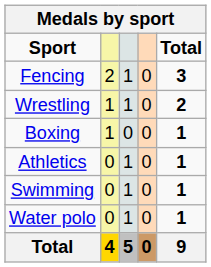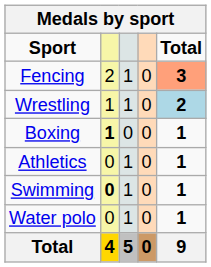(181, 76) no background -> (181, 76) lightsalmon background
(181, 105) no background -> (181, 105) lightblue background
(109, 133) normal -> (109, 133) bold
(109, 190) normal -> (109, 190) bold
